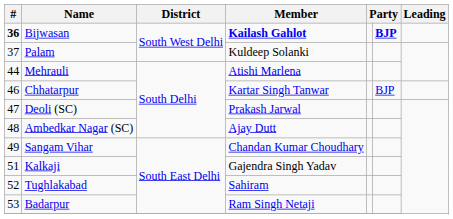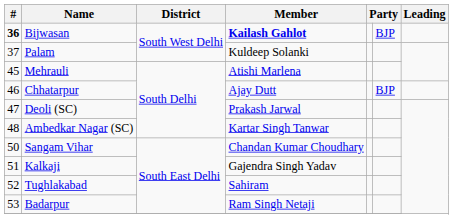(386, 33) bold -> (385, 33) normal
(13, 71) 44 -> (13, 71) 45
(279, 90) Kartar Singh Tanwar -> (252, 90) Ajay Dutt
(252, 128) Ajay Dutt -> (279, 128) Kartar Singh Tanwar
(13, 147) 49 -> (13, 147) 50
